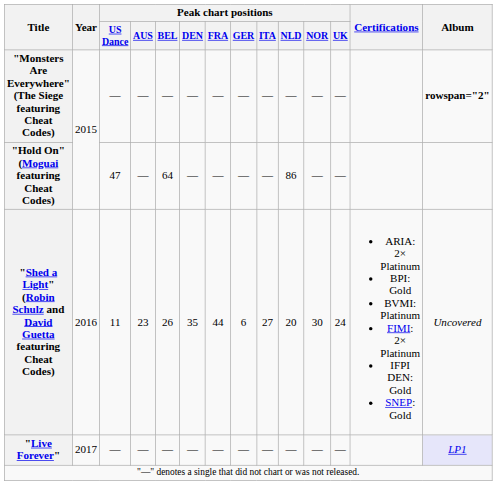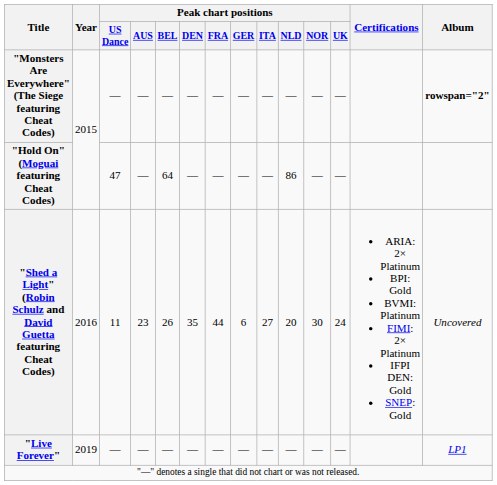(86, 450) 2017 -> (86, 450) 2019
(457, 450) lavender background -> (457, 450) no background
